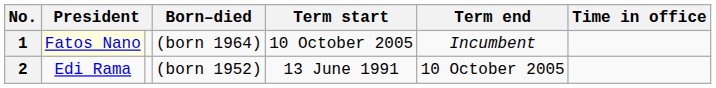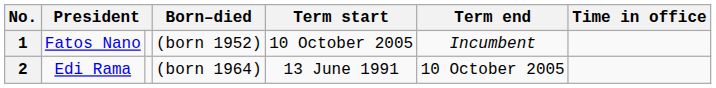(93, 44) lightyellow background -> (93, 44) no background
(209, 44) (born 1964) -> (209, 44) (born 1952)
(209, 70) (born 1952) -> (209, 70) (born 1964)
